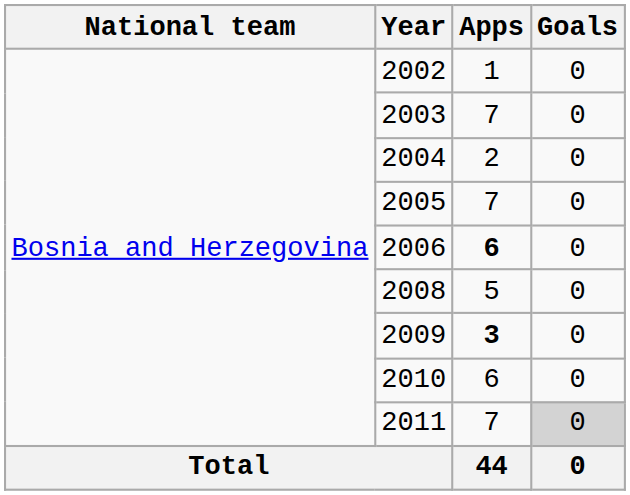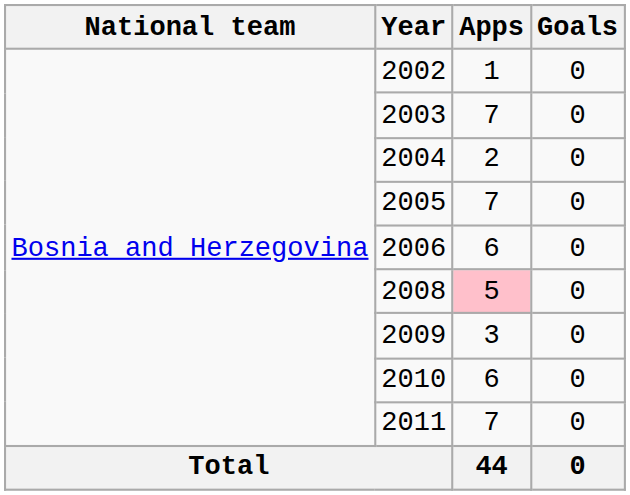(492, 247) bold -> (492, 247) normal
(492, 291) no background -> (492, 291) pink background
(492, 336) bold -> (492, 336) normal
(578, 424) lightgrey background -> (578, 424) no background
